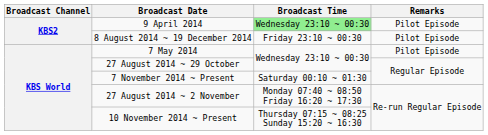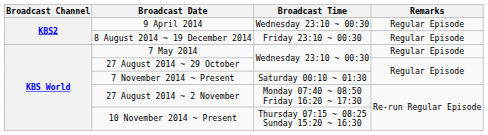(312, 24) lightgreen background -> (312, 24) no background
(427, 24) Pilot Episode -> (427, 24) Regular Episode
(427, 38) Pilot Episode -> (427, 38) Regular Episode
(427, 51) Pilot Episode -> (427, 51) Regular Episode
